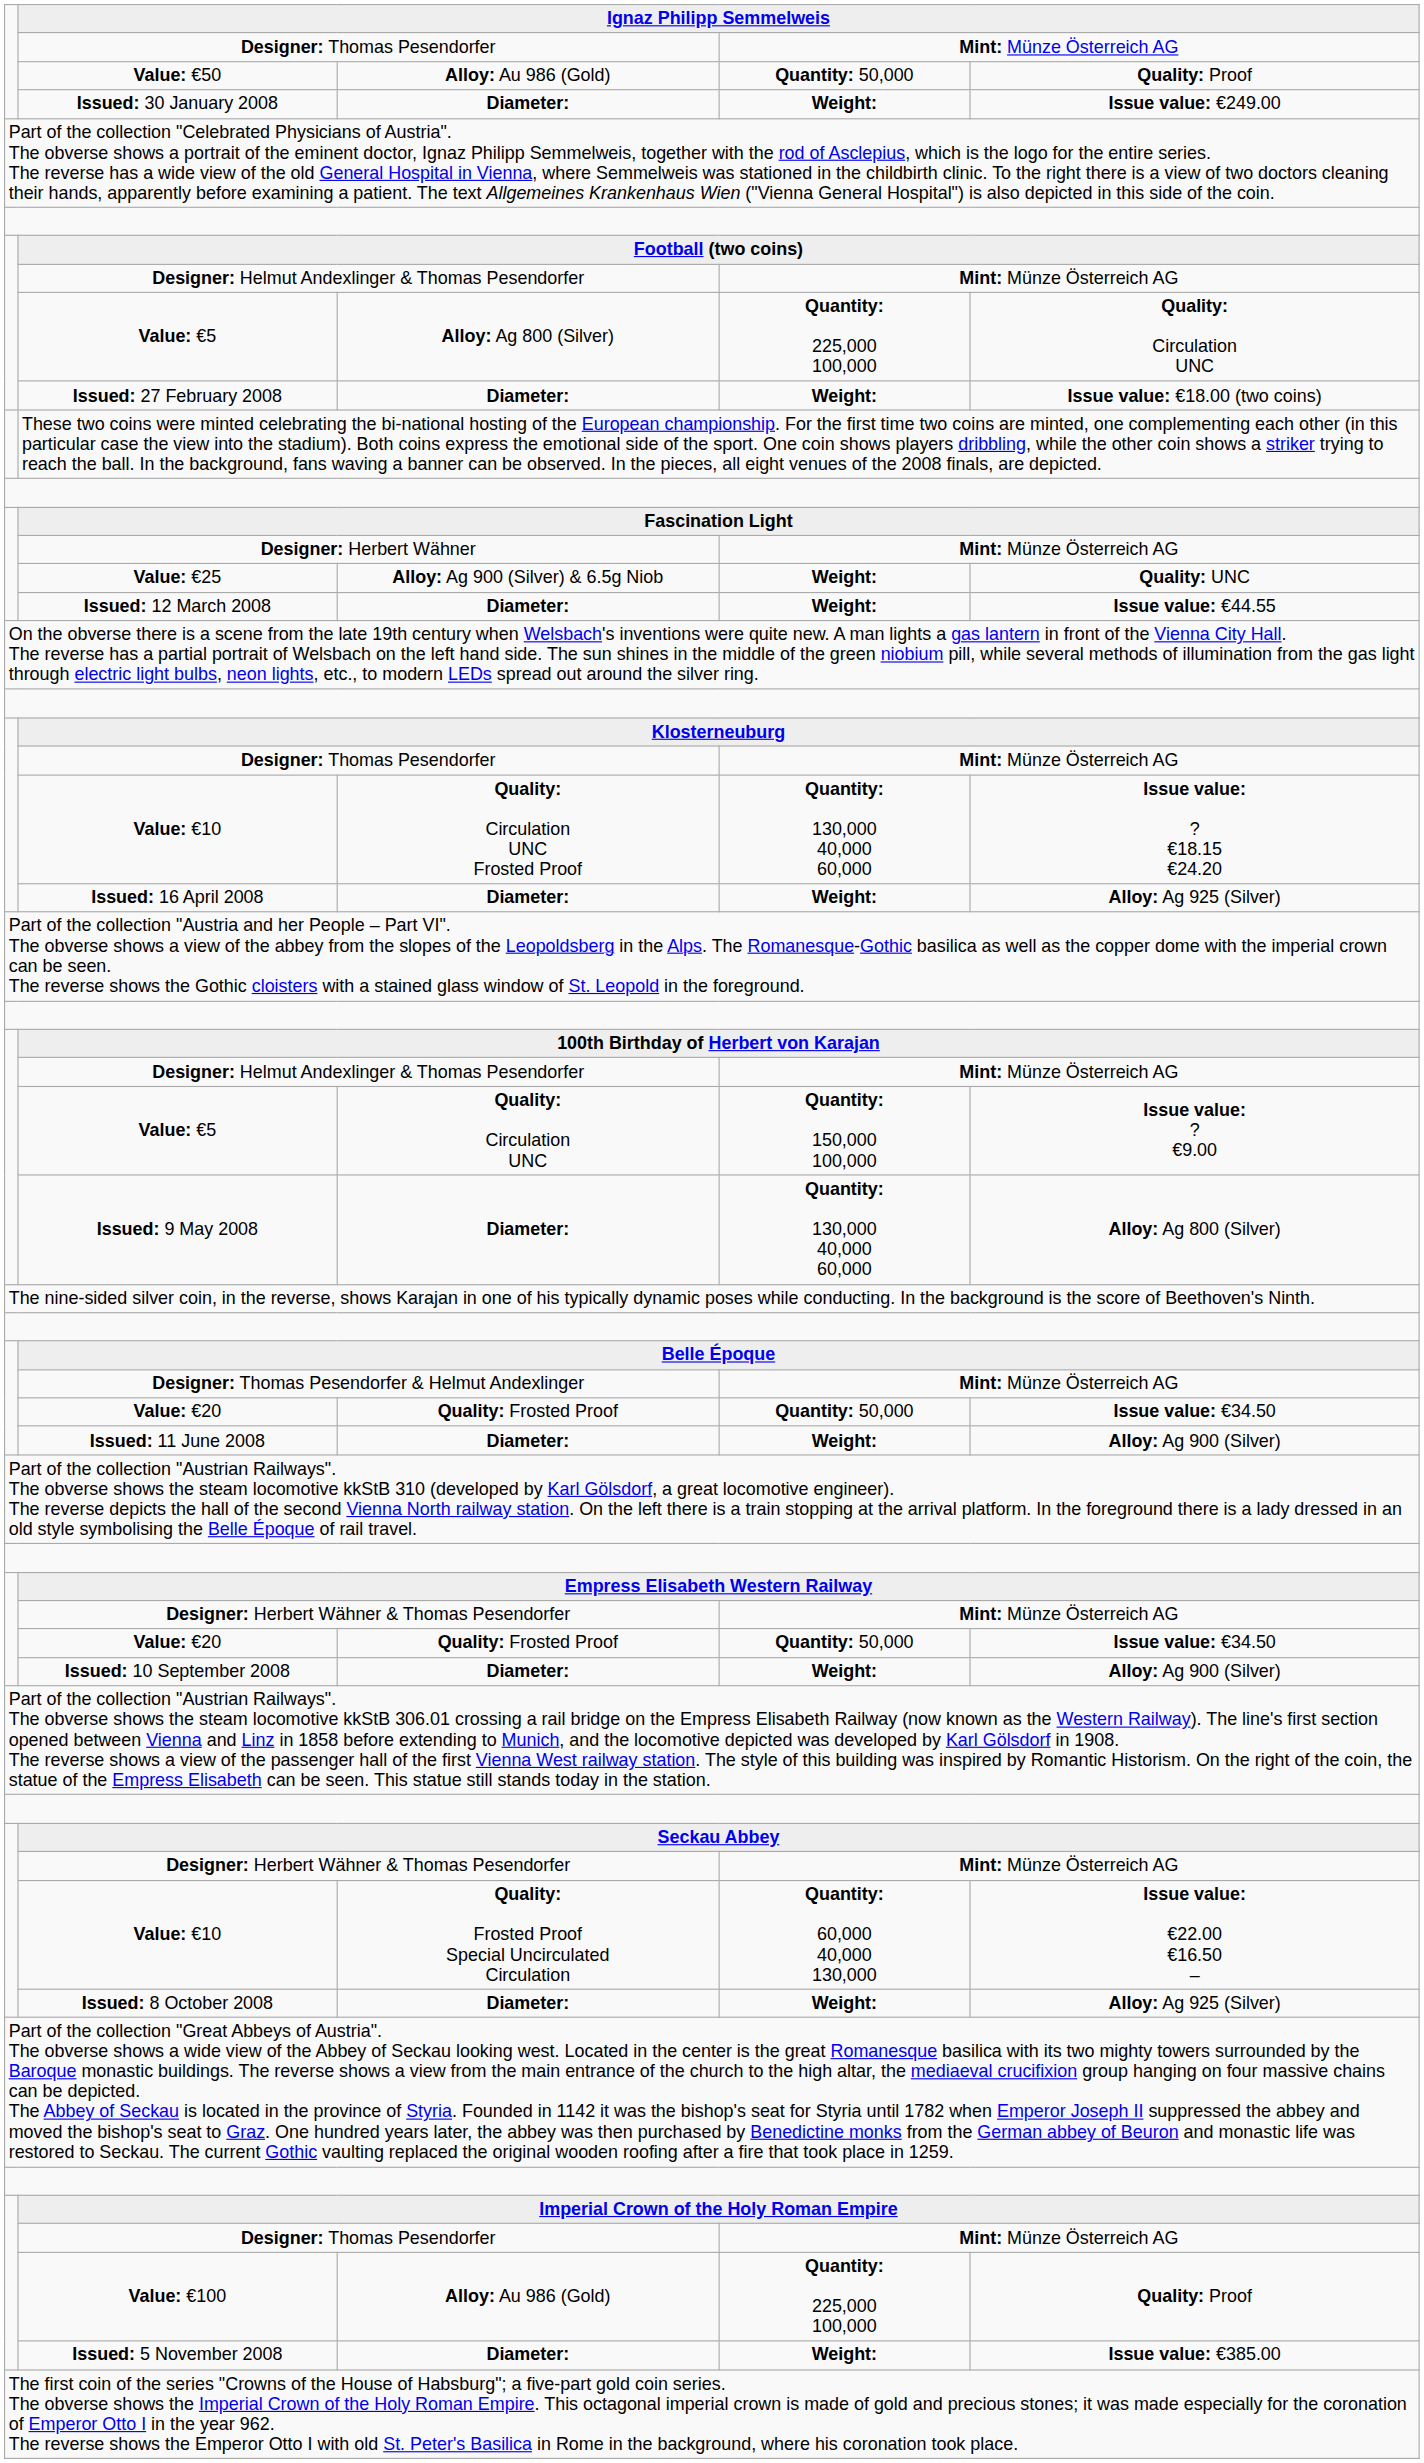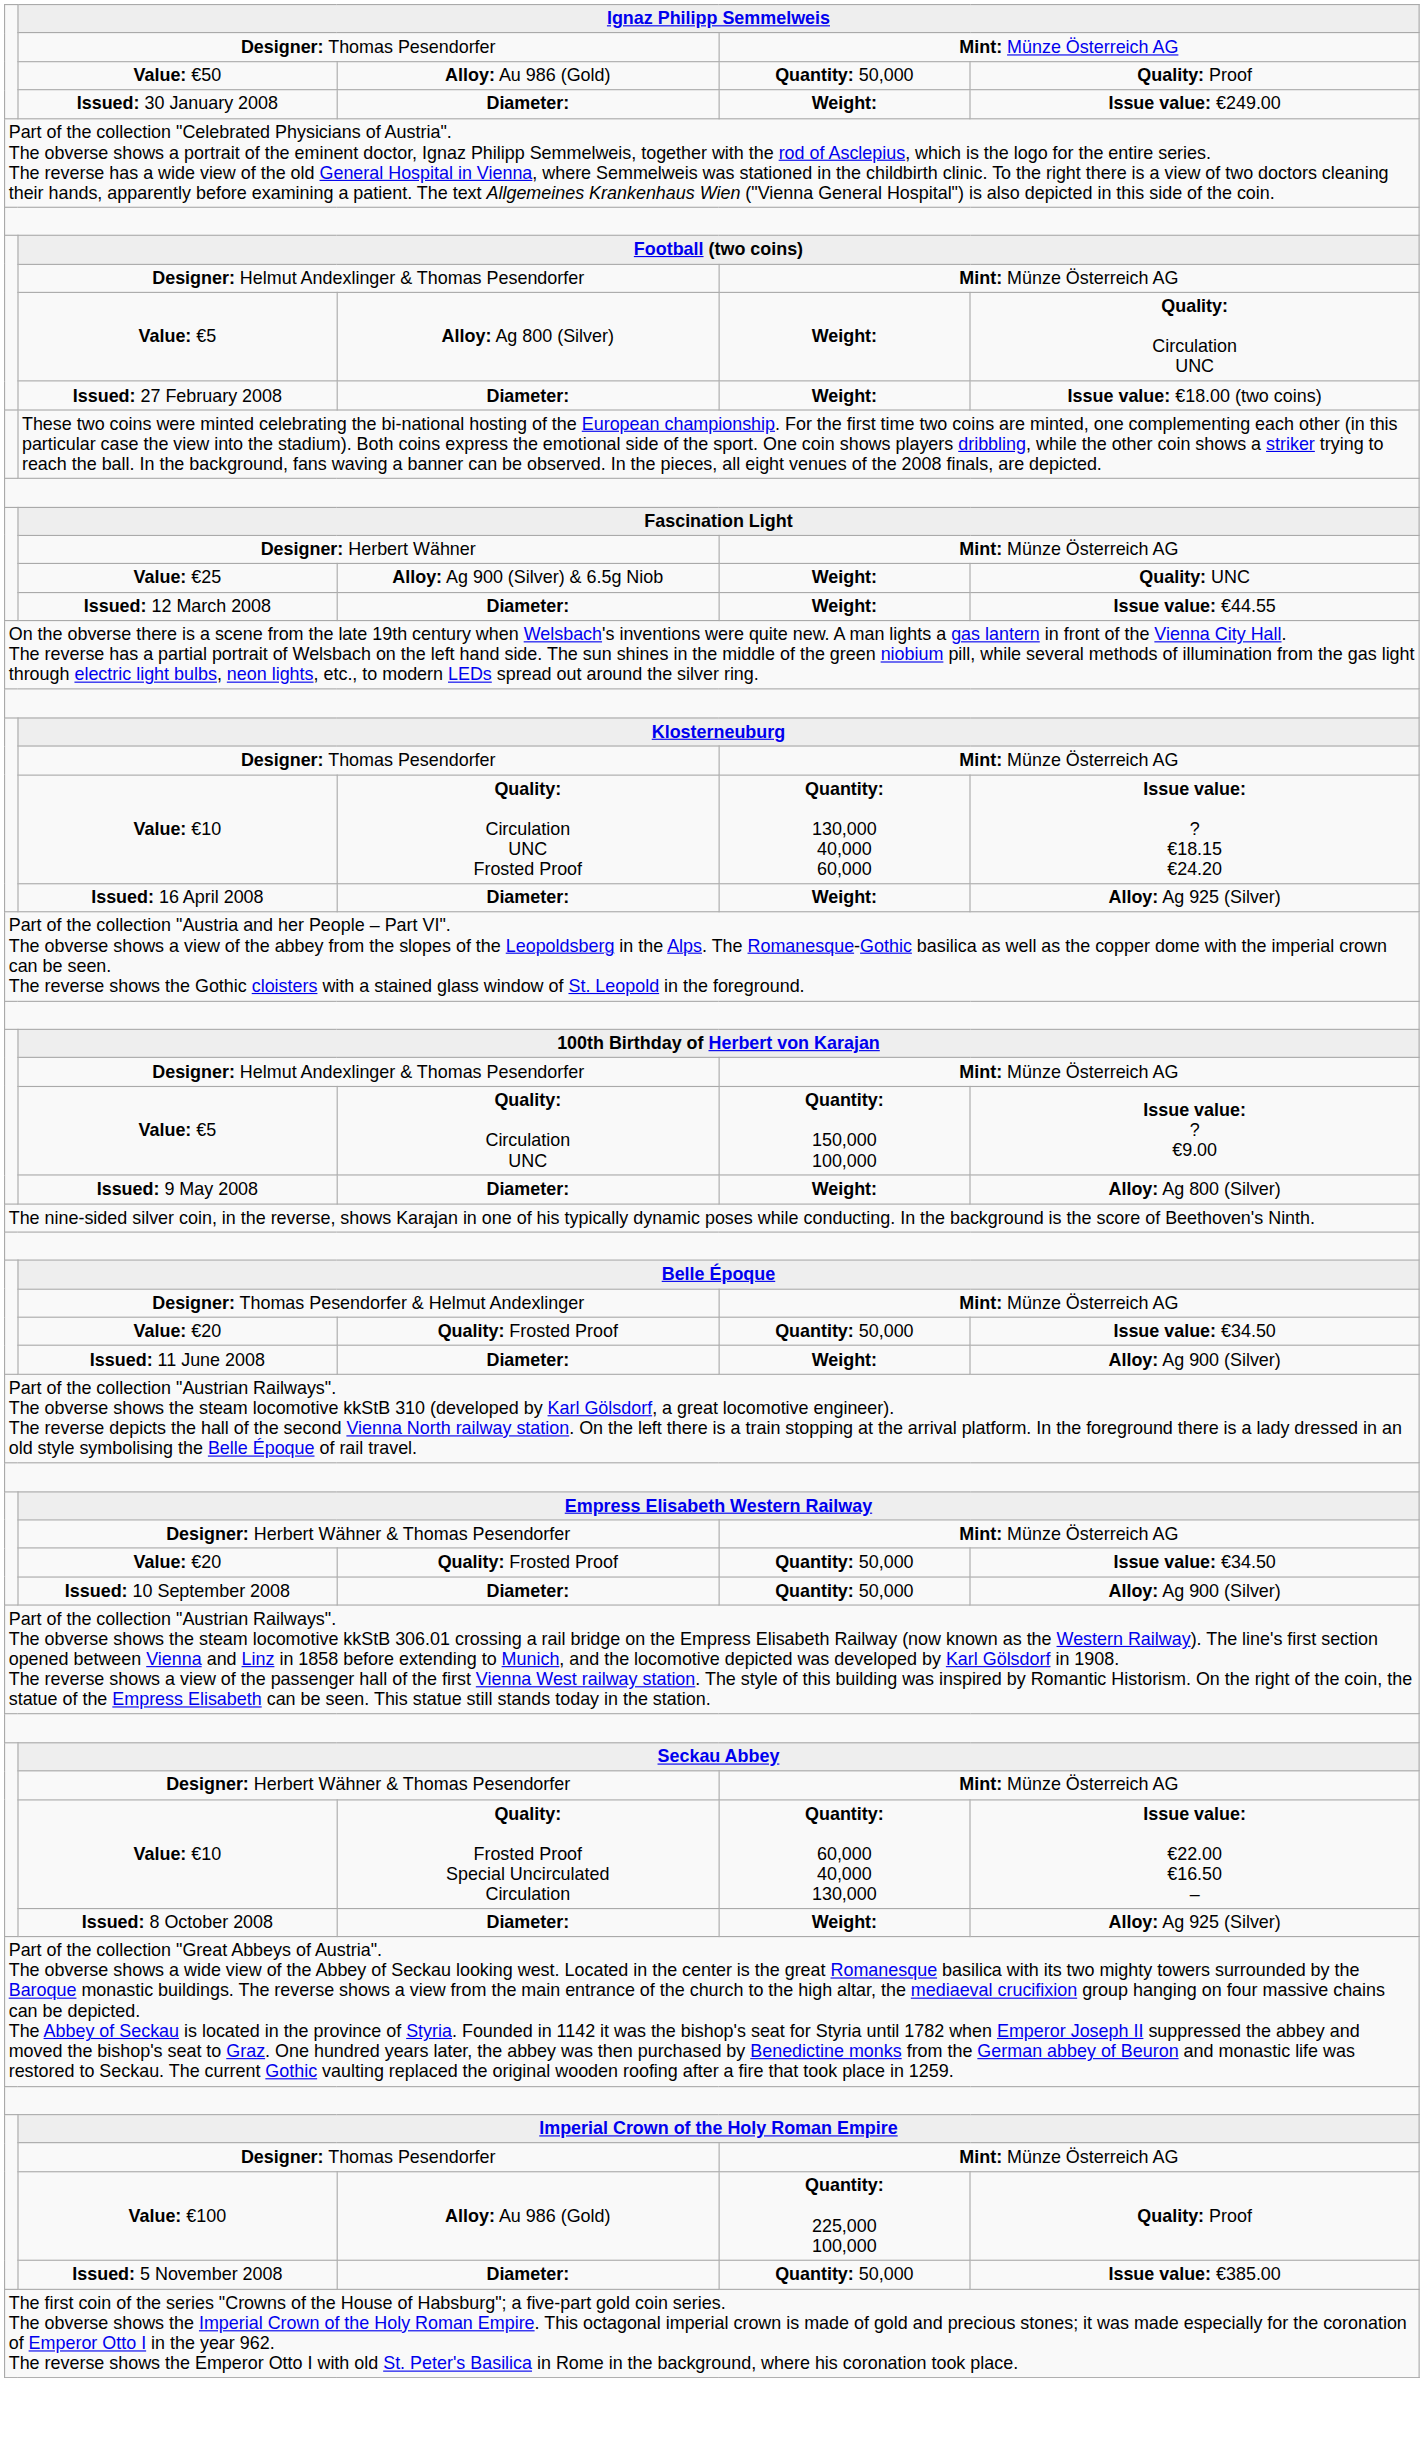(844, 336) Quantity: 225,000 100,000 -> (844, 336) Weight:
(844, 1229) Quantity: 130,000 40,000 60,000 -> (844, 1189) Weight:
(844, 1671) Weight: -> (844, 1590) Quantity: 50,000
(844, 2355) Weight: -> (844, 2274) Quantity: 50,000
